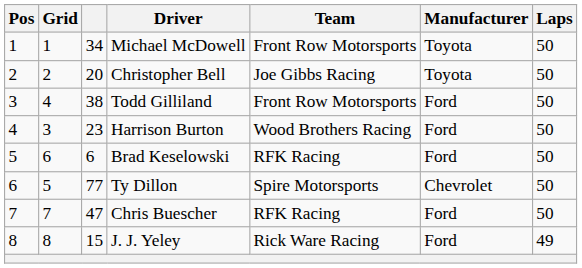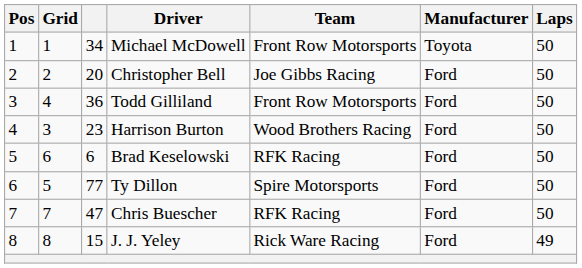(448, 73) Toyota -> (441, 73) Ford
(94, 101) 38 -> (94, 101) 36
(458, 184) Chevrolet -> (441, 184) Ford
